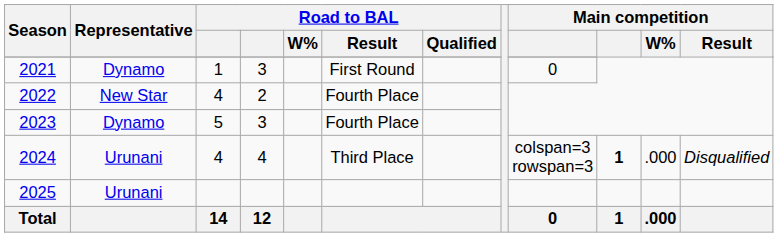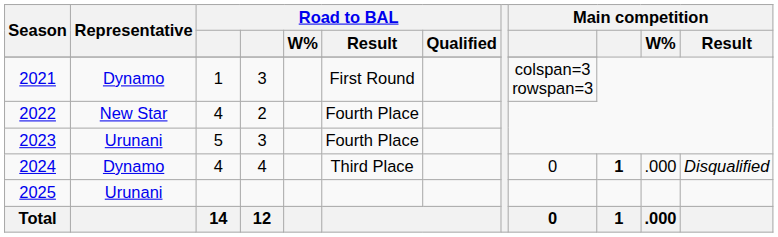(553, 69) 0 -> (553, 79) colspan=3 rowspan=3
(134, 122) Dynamo -> (134, 140) Urunani
(134, 157) Urunani -> (134, 166) Dynamo
(553, 157) colspan=3 rowspan=3 -> (553, 166) 0
